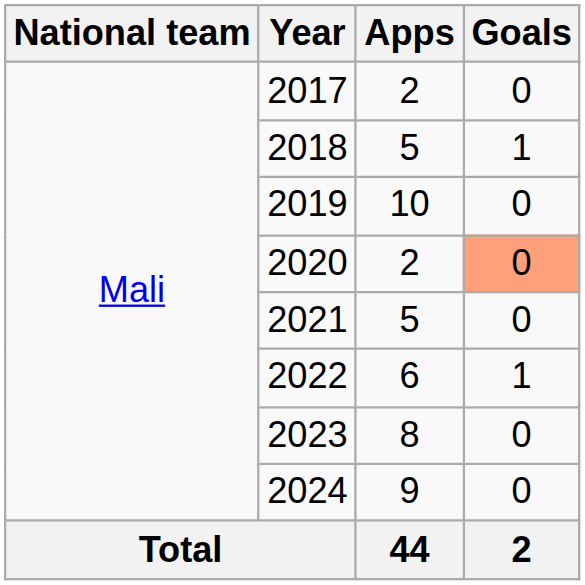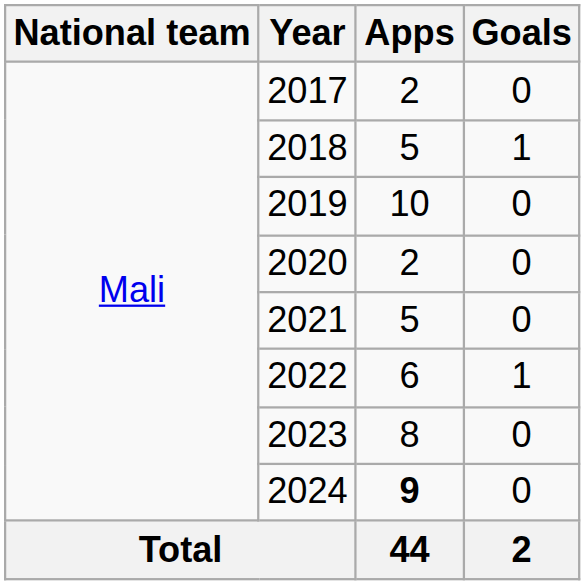(522, 262) lightsalmon background -> (522, 262) no background
(410, 491) normal -> (410, 491) bold
